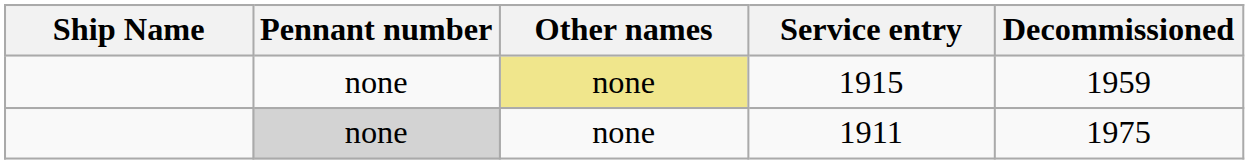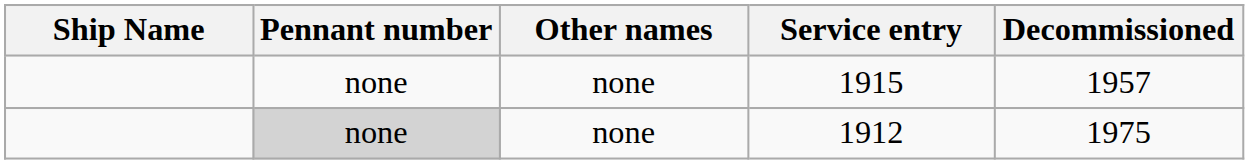(624, 81) khaki background -> (624, 81) no background
(1119, 81) 1959 -> (1119, 81) 1957
(871, 132) 1911 -> (871, 132) 1912
